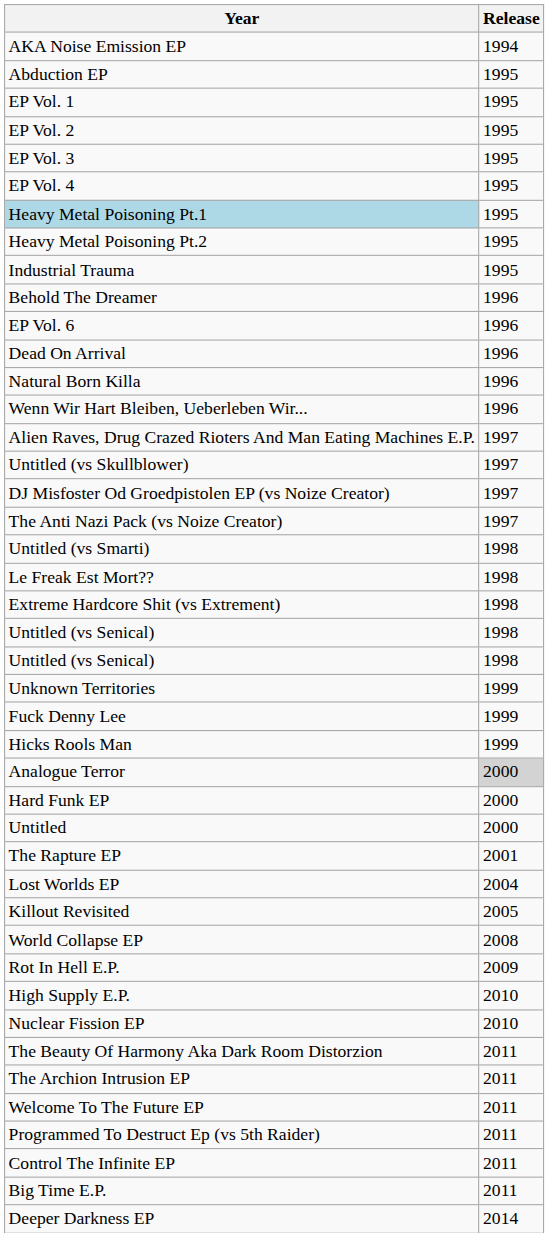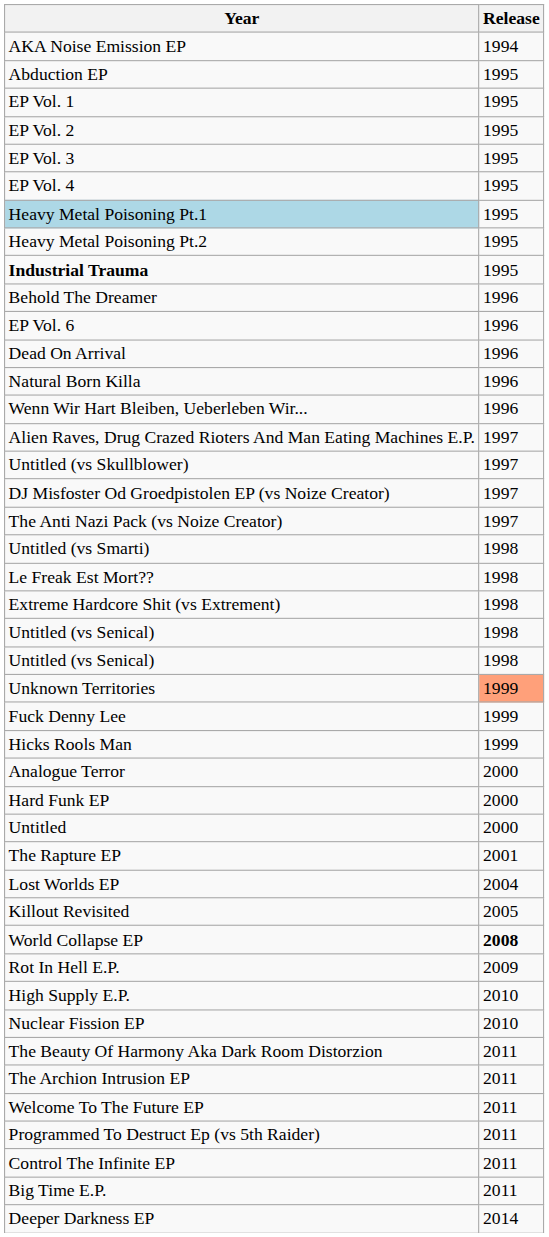(71, 269) normal -> (78, 269) bold
(501, 688) no background -> (501, 688) lightsalmon background
(501, 772) lightgrey background -> (501, 772) no background
(501, 939) normal -> (501, 939) bold
